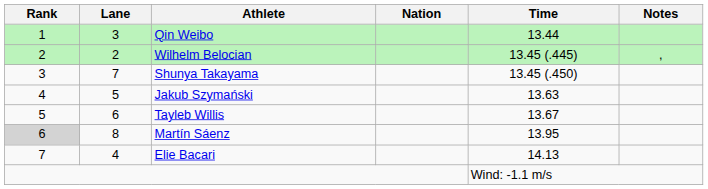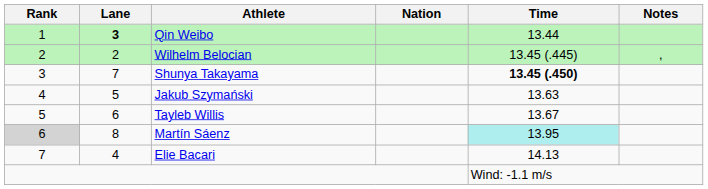(116, 34) normal -> (116, 34) bold
(543, 74) normal -> (543, 74) bold
(543, 134) no background -> (543, 134) paleturquoise background
